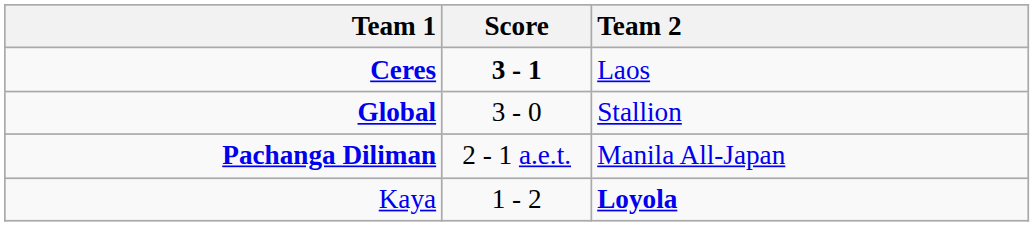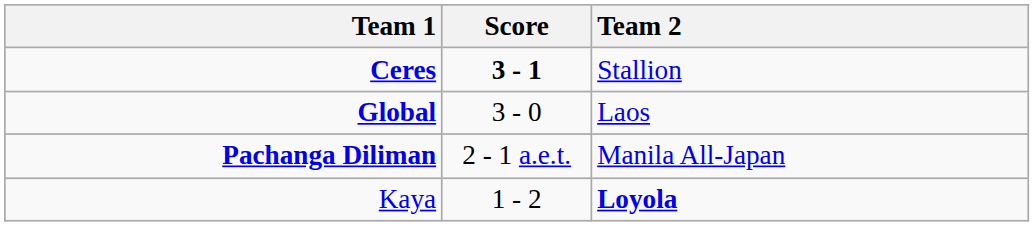(624, 69) Laos -> (640, 69) Stallion
(640, 112) Stallion -> (624, 112) Laos
